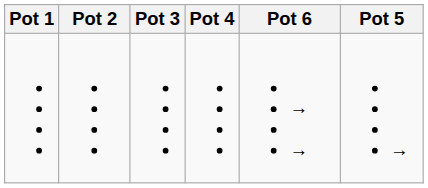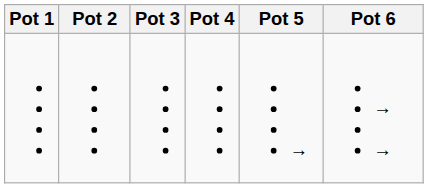columns swapped: (382, 19) <-> (290, 19)
